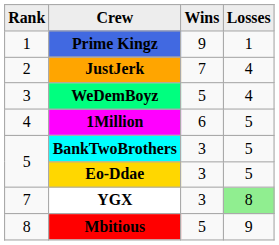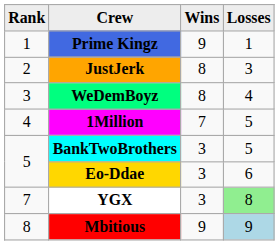(202, 70) 7 -> (202, 70) 8
(249, 70) 4 -> (249, 70) 3
(202, 96) 5 -> (202, 96) 8
(202, 122) 6 -> (202, 122) 7
(249, 174) 5 -> (249, 174) 6
(202, 226) 5 -> (202, 226) 9
(249, 226) no background -> (249, 226) lightblue background
